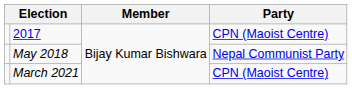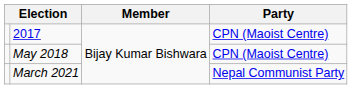(278, 53) Nepal Communist Party -> (270, 53) CPN (Maoist Centre)
(270, 73) CPN (Maoist Centre) -> (278, 73) Nepal Communist Party
